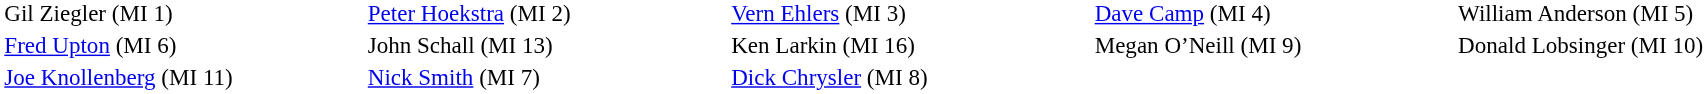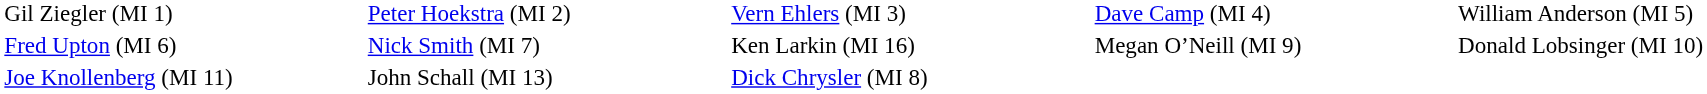(460, 45) John Schall (MI 13) -> (454, 45) Nick Smith (MI 7)
(454, 77) Nick Smith (MI 7) -> (460, 77) John Schall (MI 13)
